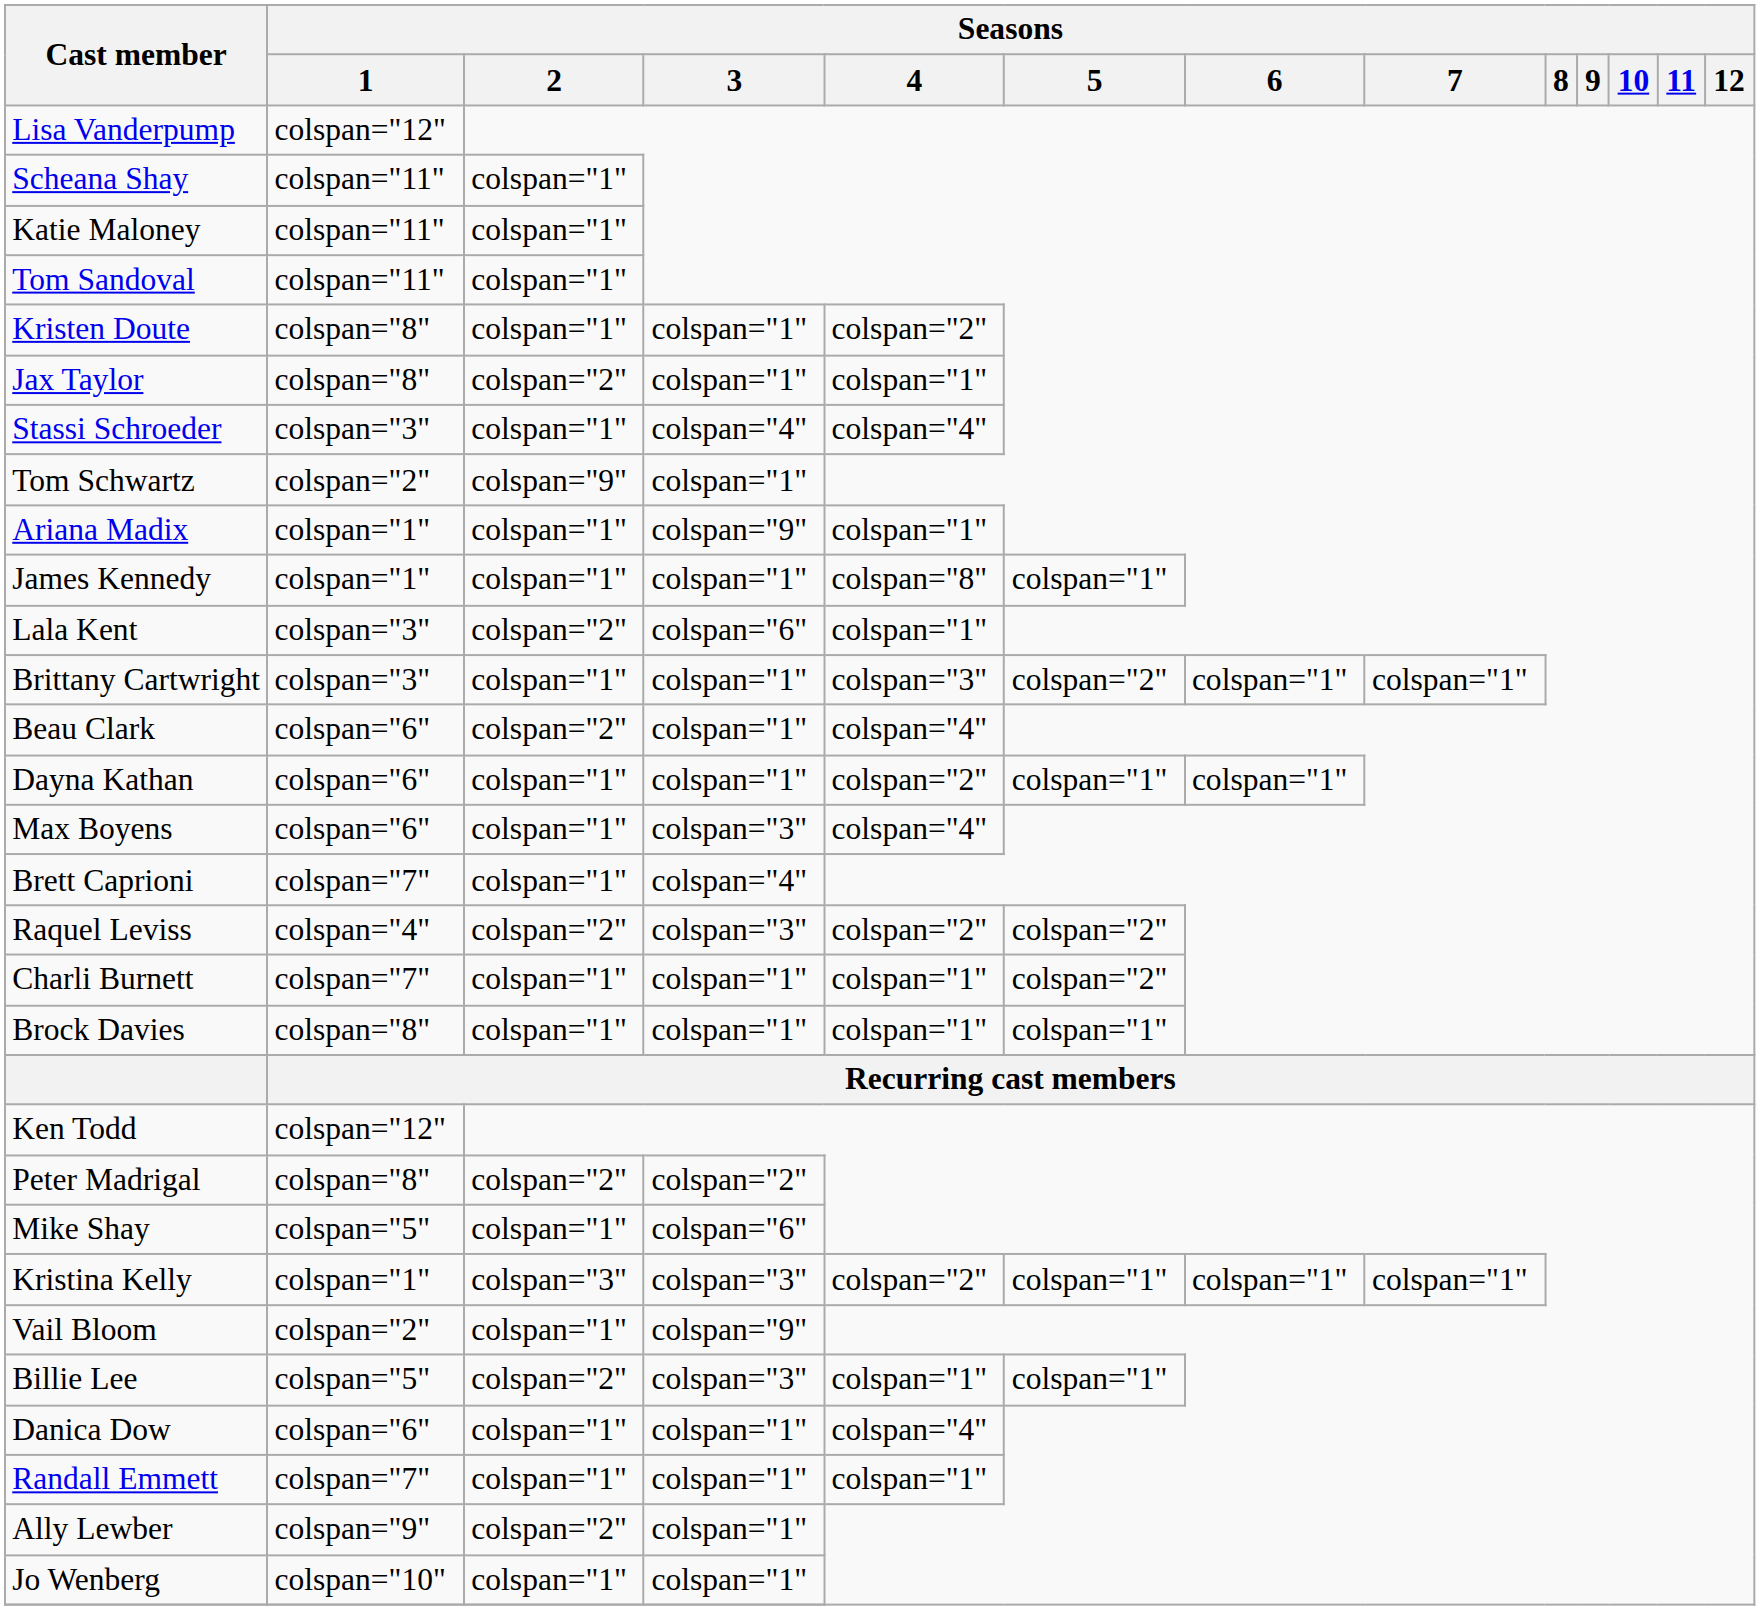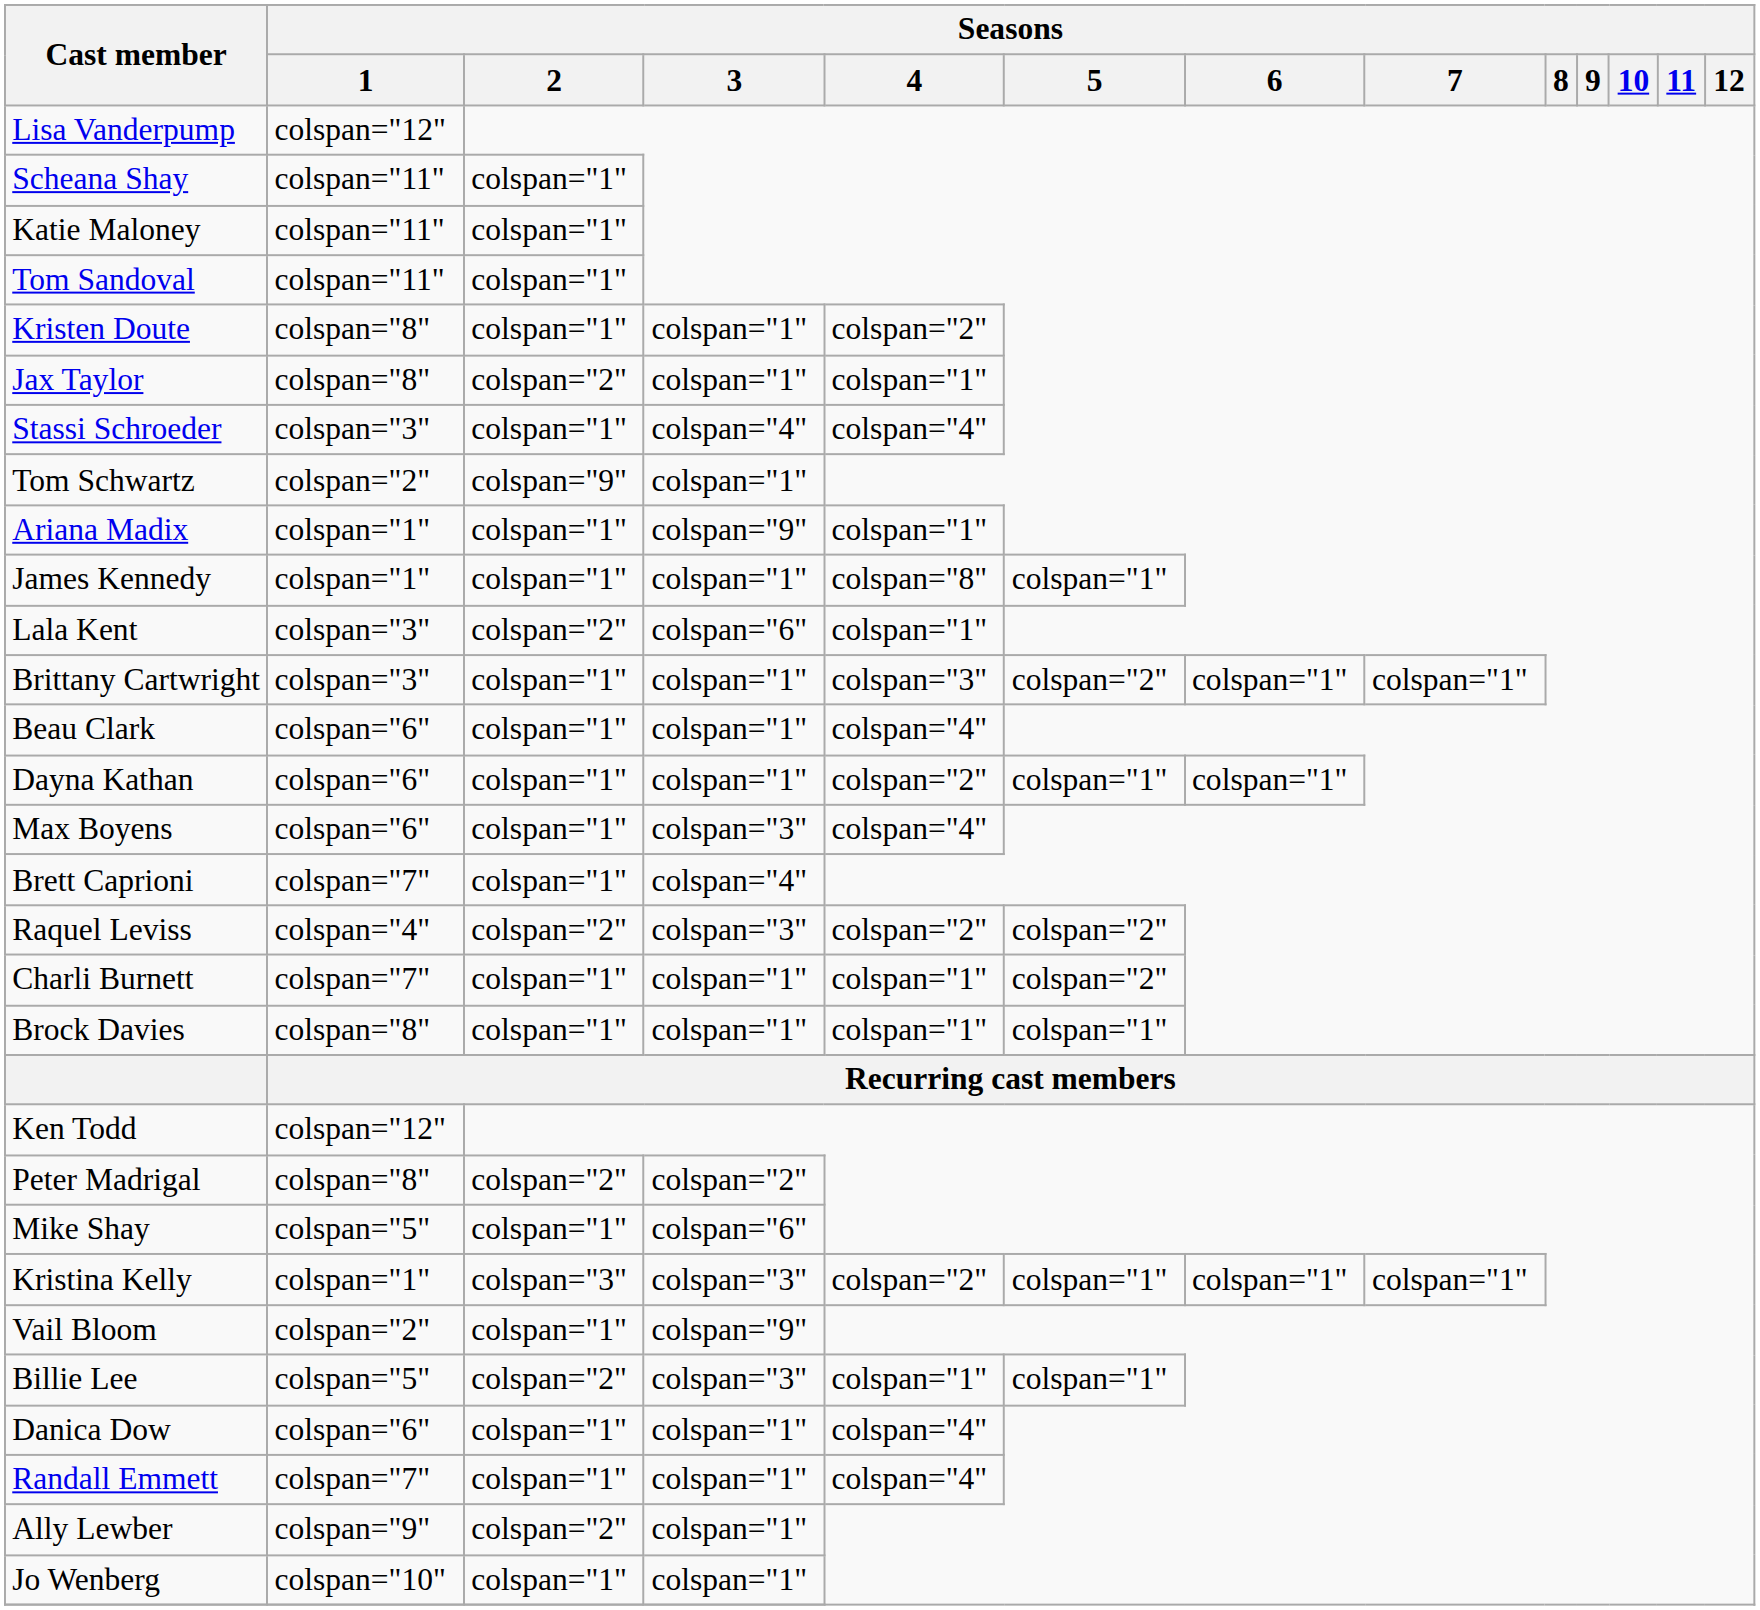(549, 729) colspan="2" -> (549, 729) colspan="1"
(909, 1479) colspan="1" -> (909, 1479) colspan="4"
